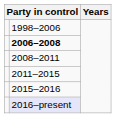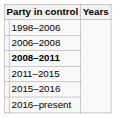(36, 43) bold -> (36, 43) normal
(36, 58) normal -> (36, 58) bold
(41, 105) lavender background -> (41, 105) no background
